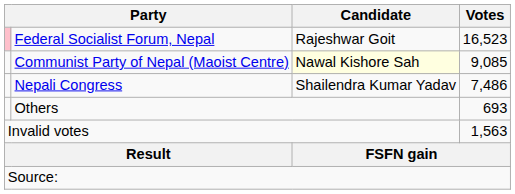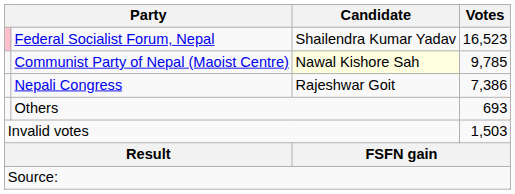(345, 39) Rajeshwar Goit -> (376, 39) Shailendra Kumar Yadav
(489, 62) 9,085 -> (489, 62) 9,785
(376, 85) Shailendra Kumar Yadav -> (345, 85) Rajeshwar Goit
(489, 85) 7,486 -> (489, 85) 7,386
(489, 131) 1,563 -> (489, 131) 1,503
